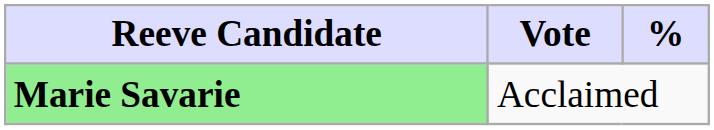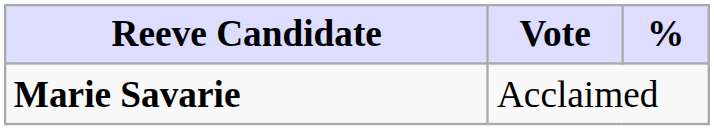(127, 93) lightgreen background -> (127, 93) no background
